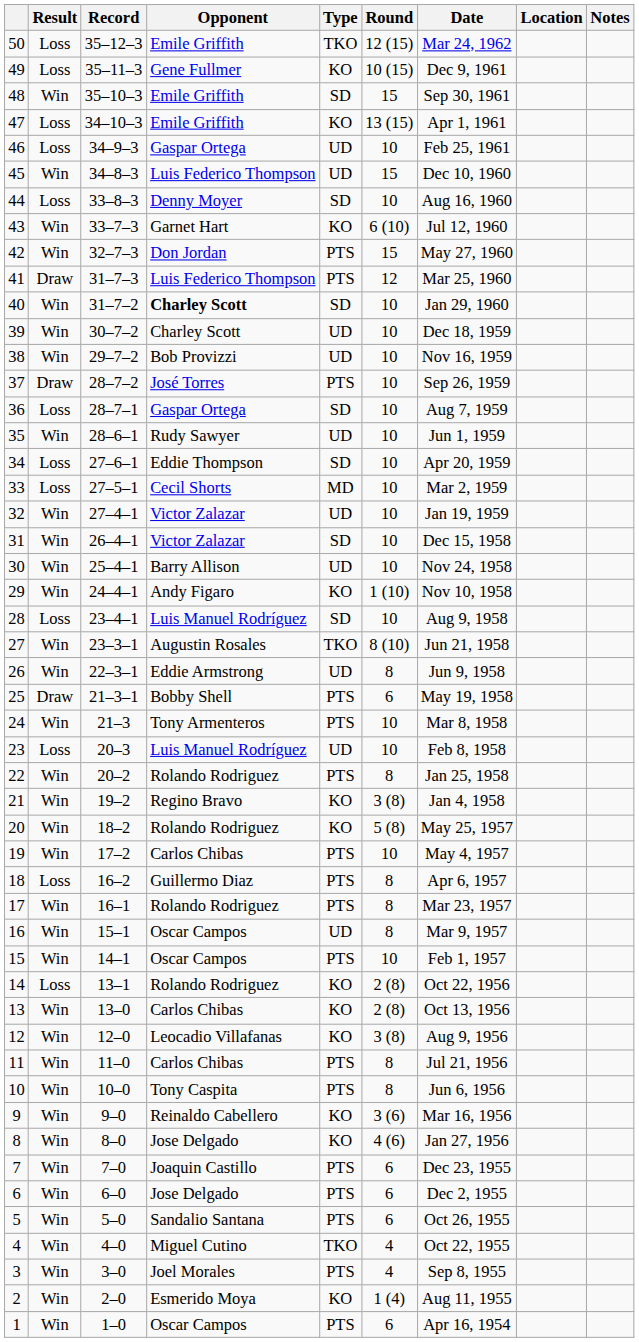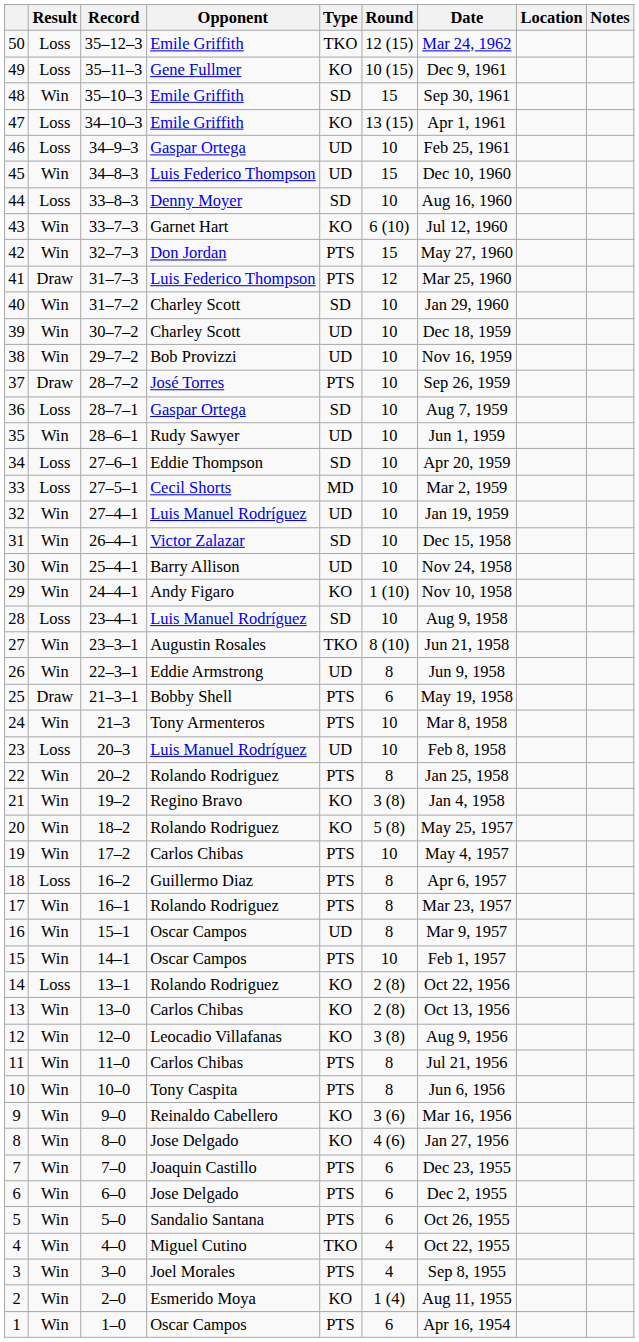(198, 305) bold -> (195, 305) normal
(197, 514) Victor Zalazar -> (228, 514) Luis Manuel Rodríguez
